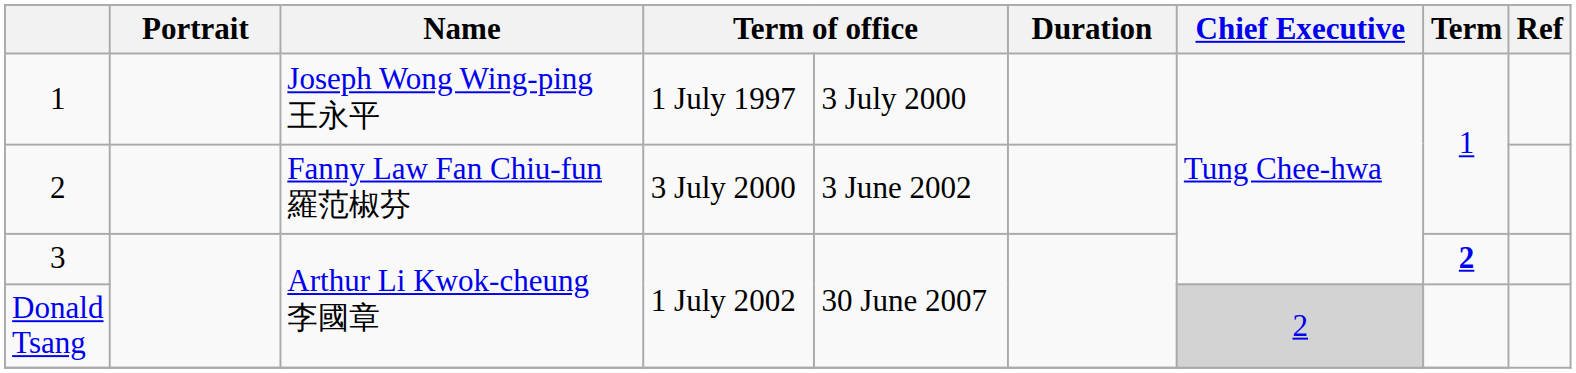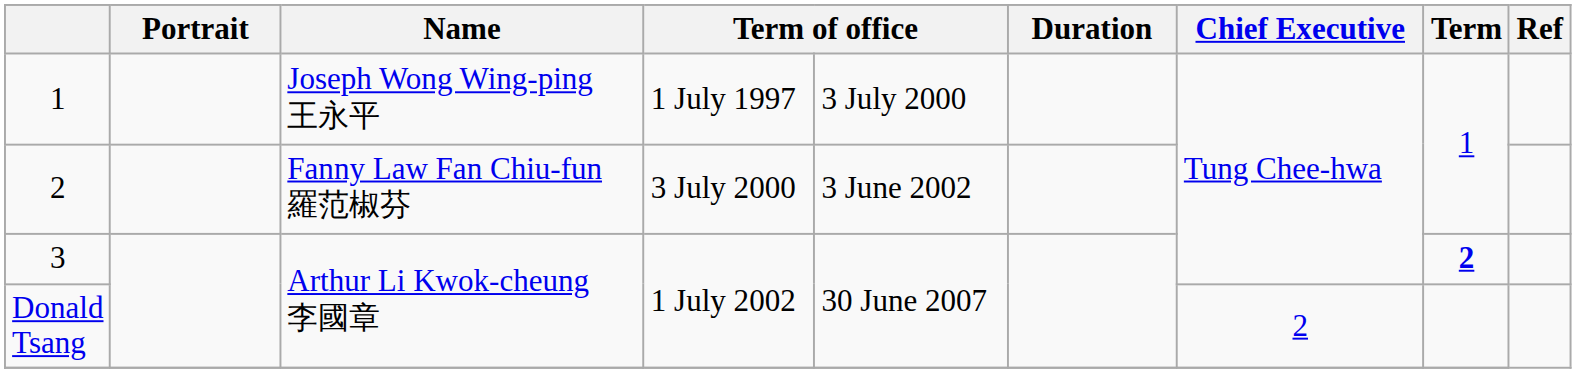(1300, 324) lightgrey background -> (1300, 324) no background
